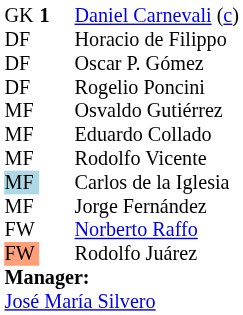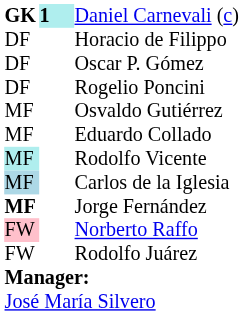(19, 15) normal -> (20, 15) bold
(45, 15) no background -> (45, 15) paleturquoise background
(19, 158) no background -> (19, 158) paleturquoise background
(19, 206) normal -> (20, 206) bold
(20, 229) no background -> (20, 229) pink background
(20, 253) lightsalmon background -> (20, 253) no background
